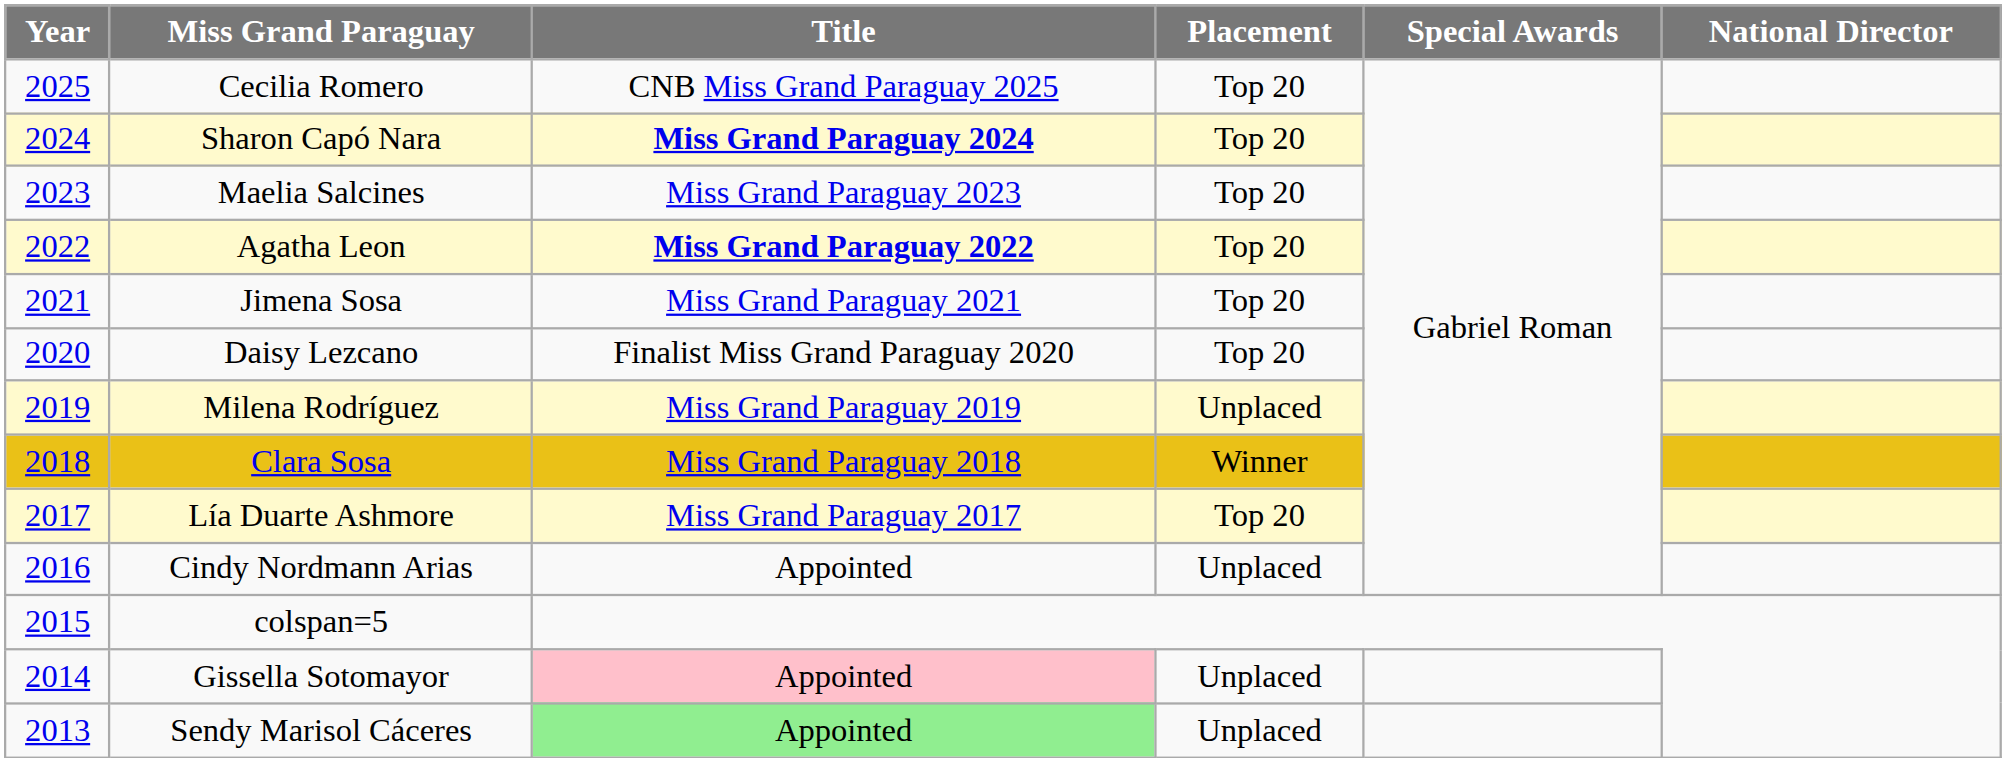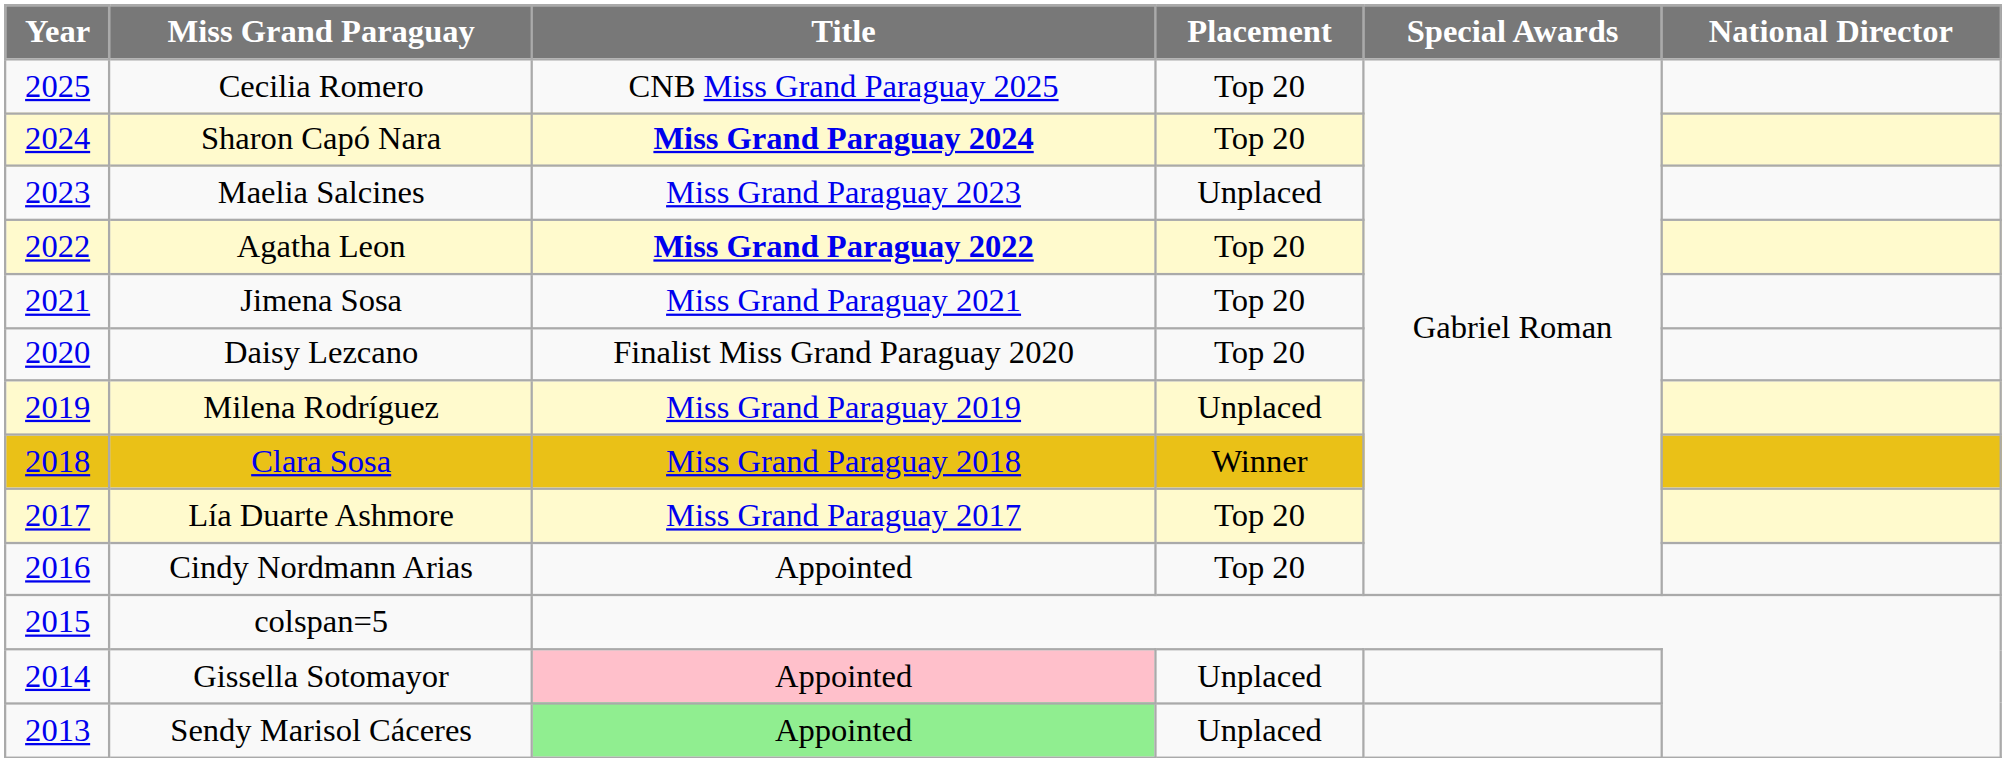(1260, 192) Top 20 -> (1260, 192) Unplaced
(1260, 568) Unplaced -> (1260, 568) Top 20
